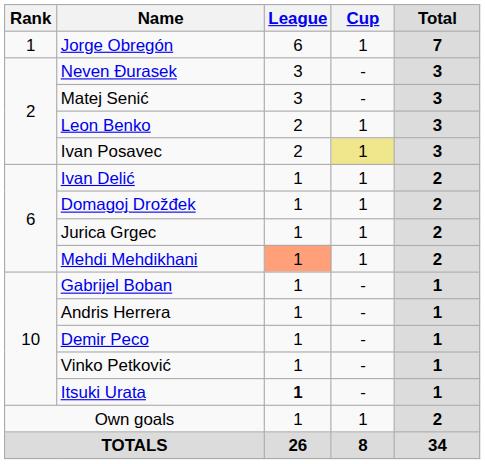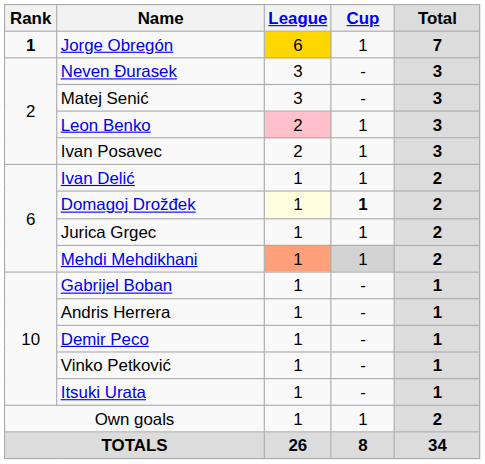(31, 45) normal -> (31, 45) bold
(298, 45) no background -> (298, 45) gold background
(298, 125) no background -> (298, 125) pink background
(363, 152) khaki background -> (363, 152) no background
(298, 205) no background -> (298, 205) lightyellow background
(363, 205) normal -> (363, 205) bold
(363, 258) no background -> (363, 258) lightgrey background
(298, 392) bold -> (298, 392) normal
